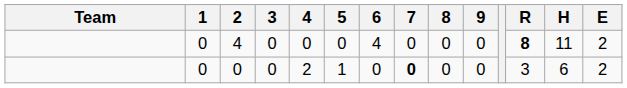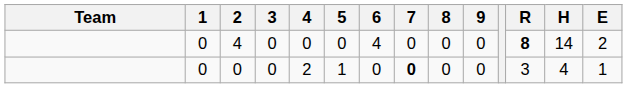(564, 43) 11 -> (564, 43) 14
(564, 69) 6 -> (564, 69) 4
(603, 69) 2 -> (603, 69) 1
